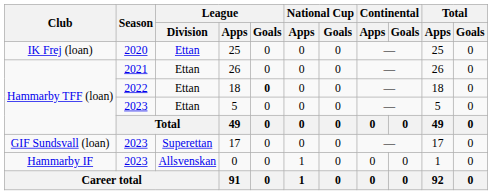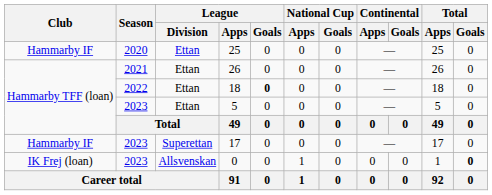(60, 50) IK Frej (loan) -> (60, 50) Hammarby IF
(60, 143) GIF Sundsvall (loan) -> (60, 143) Hammarby IF
(60, 161) Hammarby IF -> (60, 161) IK Frej (loan)
(470, 161) normal -> (470, 161) bold
